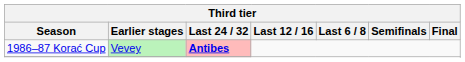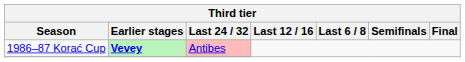(126, 49) normal -> (126, 49) bold
(209, 49) bold -> (207, 49) normal
